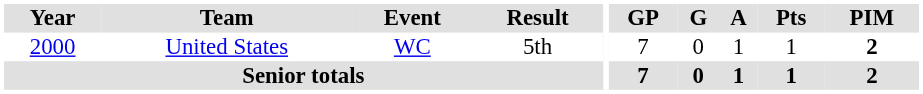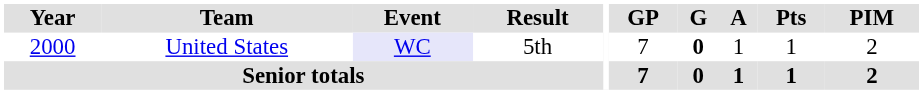(412, 46) no background -> (412, 46) lavender background
(698, 46) normal -> (698, 46) bold
(872, 46) bold -> (872, 46) normal
